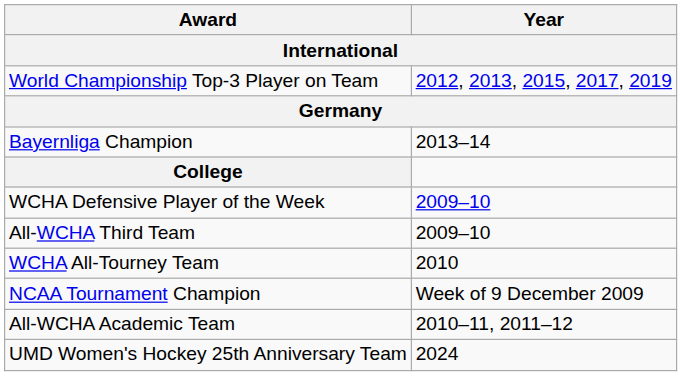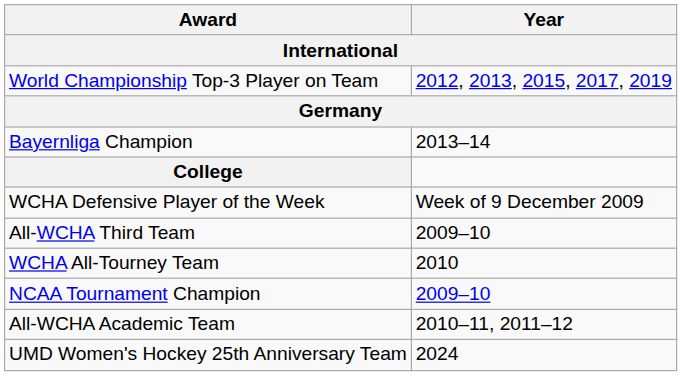(453, 202) 2009–10 -> (530, 202) Week of 9 December 2009
(530, 293) Week of 9 December 2009 -> (453, 293) 2009–10
